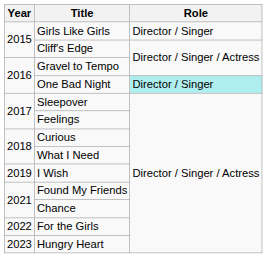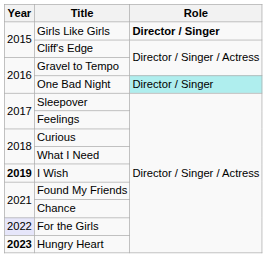(173, 31) normal -> (176, 31) bold
(19, 173) normal -> (19, 173) bold
(19, 226) no background -> (19, 226) lavender background
(19, 244) normal -> (19, 244) bold
